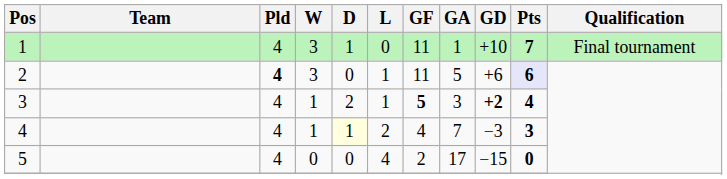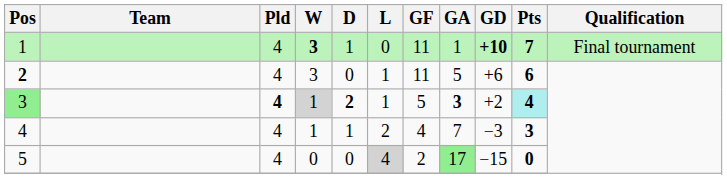(313, 46) normal -> (313, 46) bold
(493, 46) normal -> (493, 46) bold
(23, 74) normal -> (23, 74) bold
(278, 74) bold -> (278, 74) normal
(529, 74) lavender background -> (529, 74) no background
(23, 103) no background -> (23, 103) lightgreen background
(278, 103) normal -> (278, 103) bold
(313, 103) no background -> (313, 103) lightgrey background
(349, 103) normal -> (349, 103) bold
(421, 103) bold -> (421, 103) normal
(457, 103) normal -> (457, 103) bold
(493, 103) bold -> (493, 103) normal
(529, 103) no background -> (529, 103) paleturquoise background
(349, 131) lightyellow background -> (349, 131) no background
(385, 159) no background -> (385, 159) lightgrey background
(457, 159) no background -> (457, 159) lightgreen background
